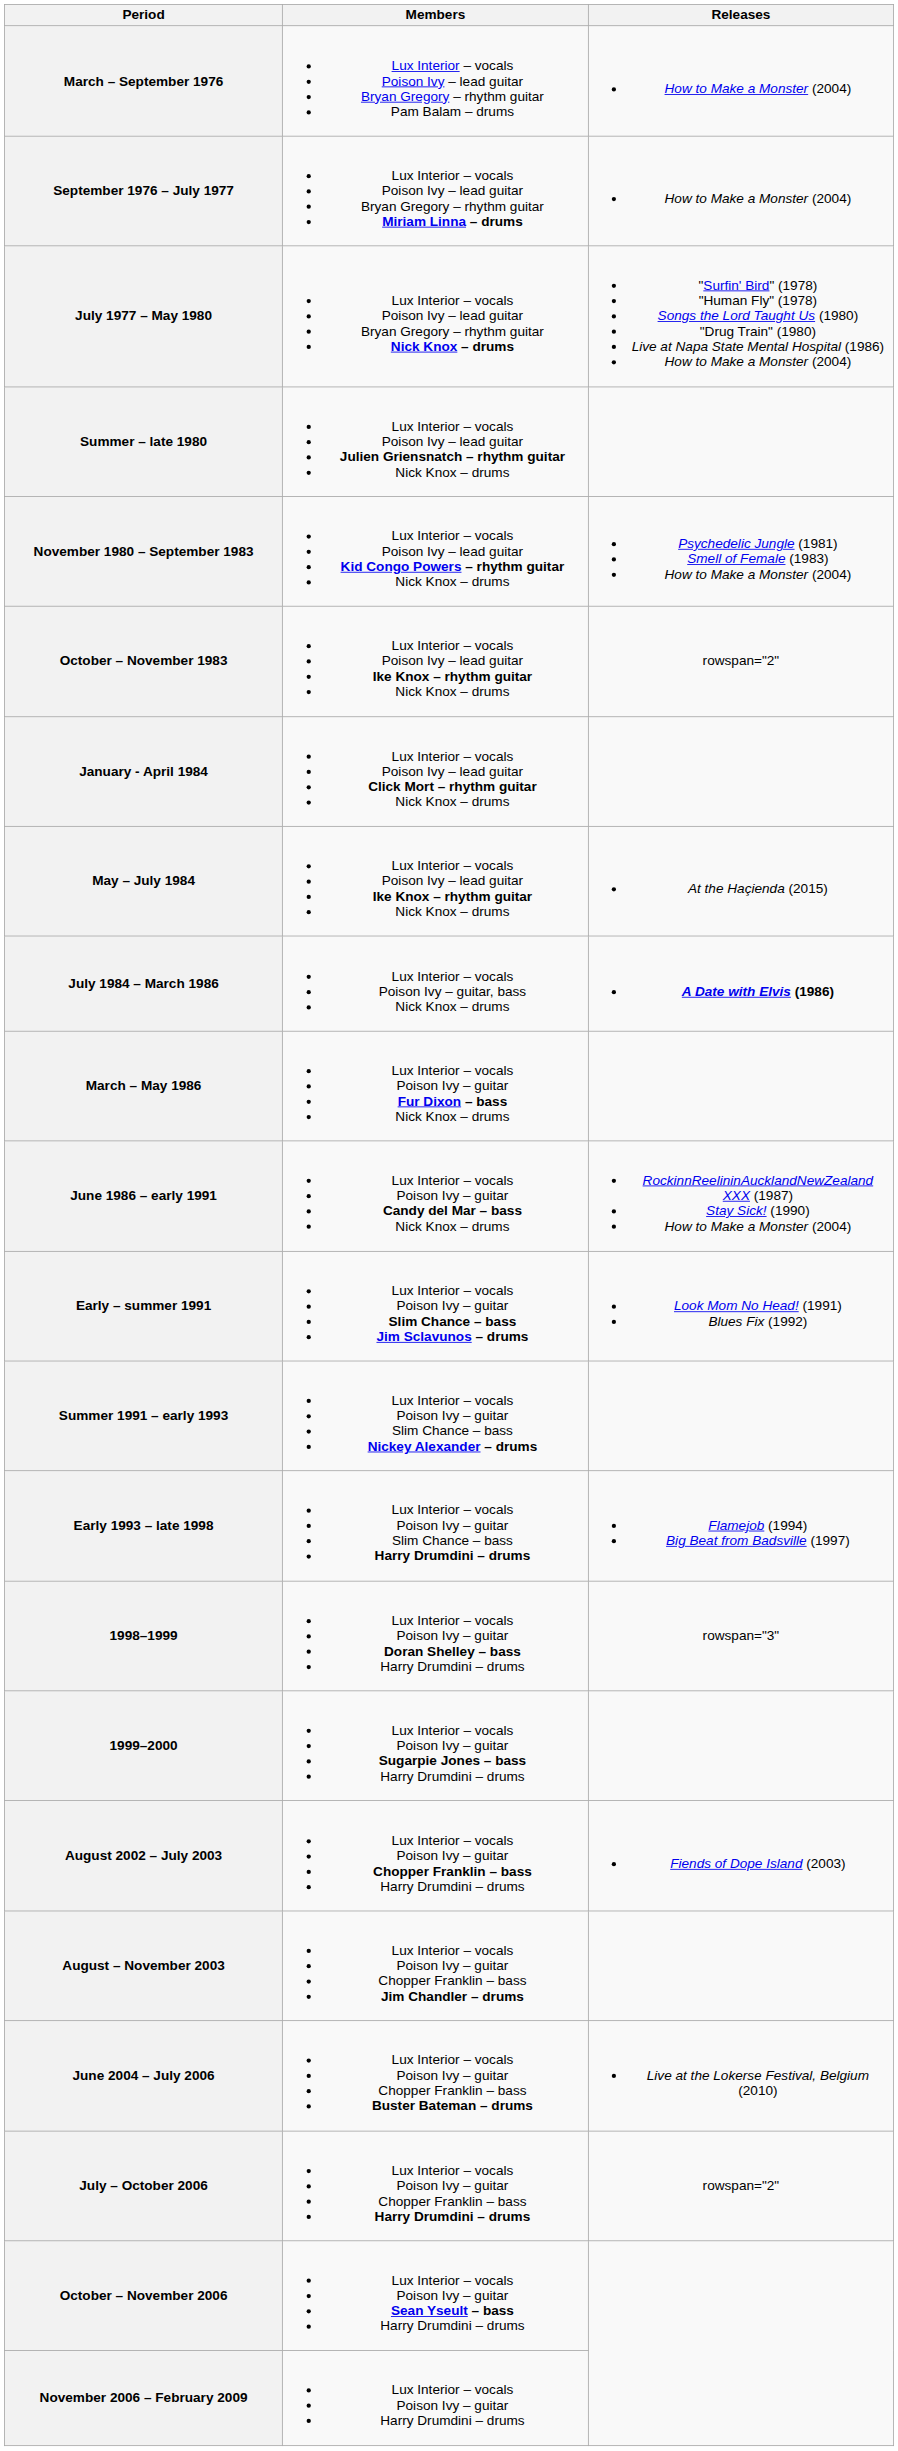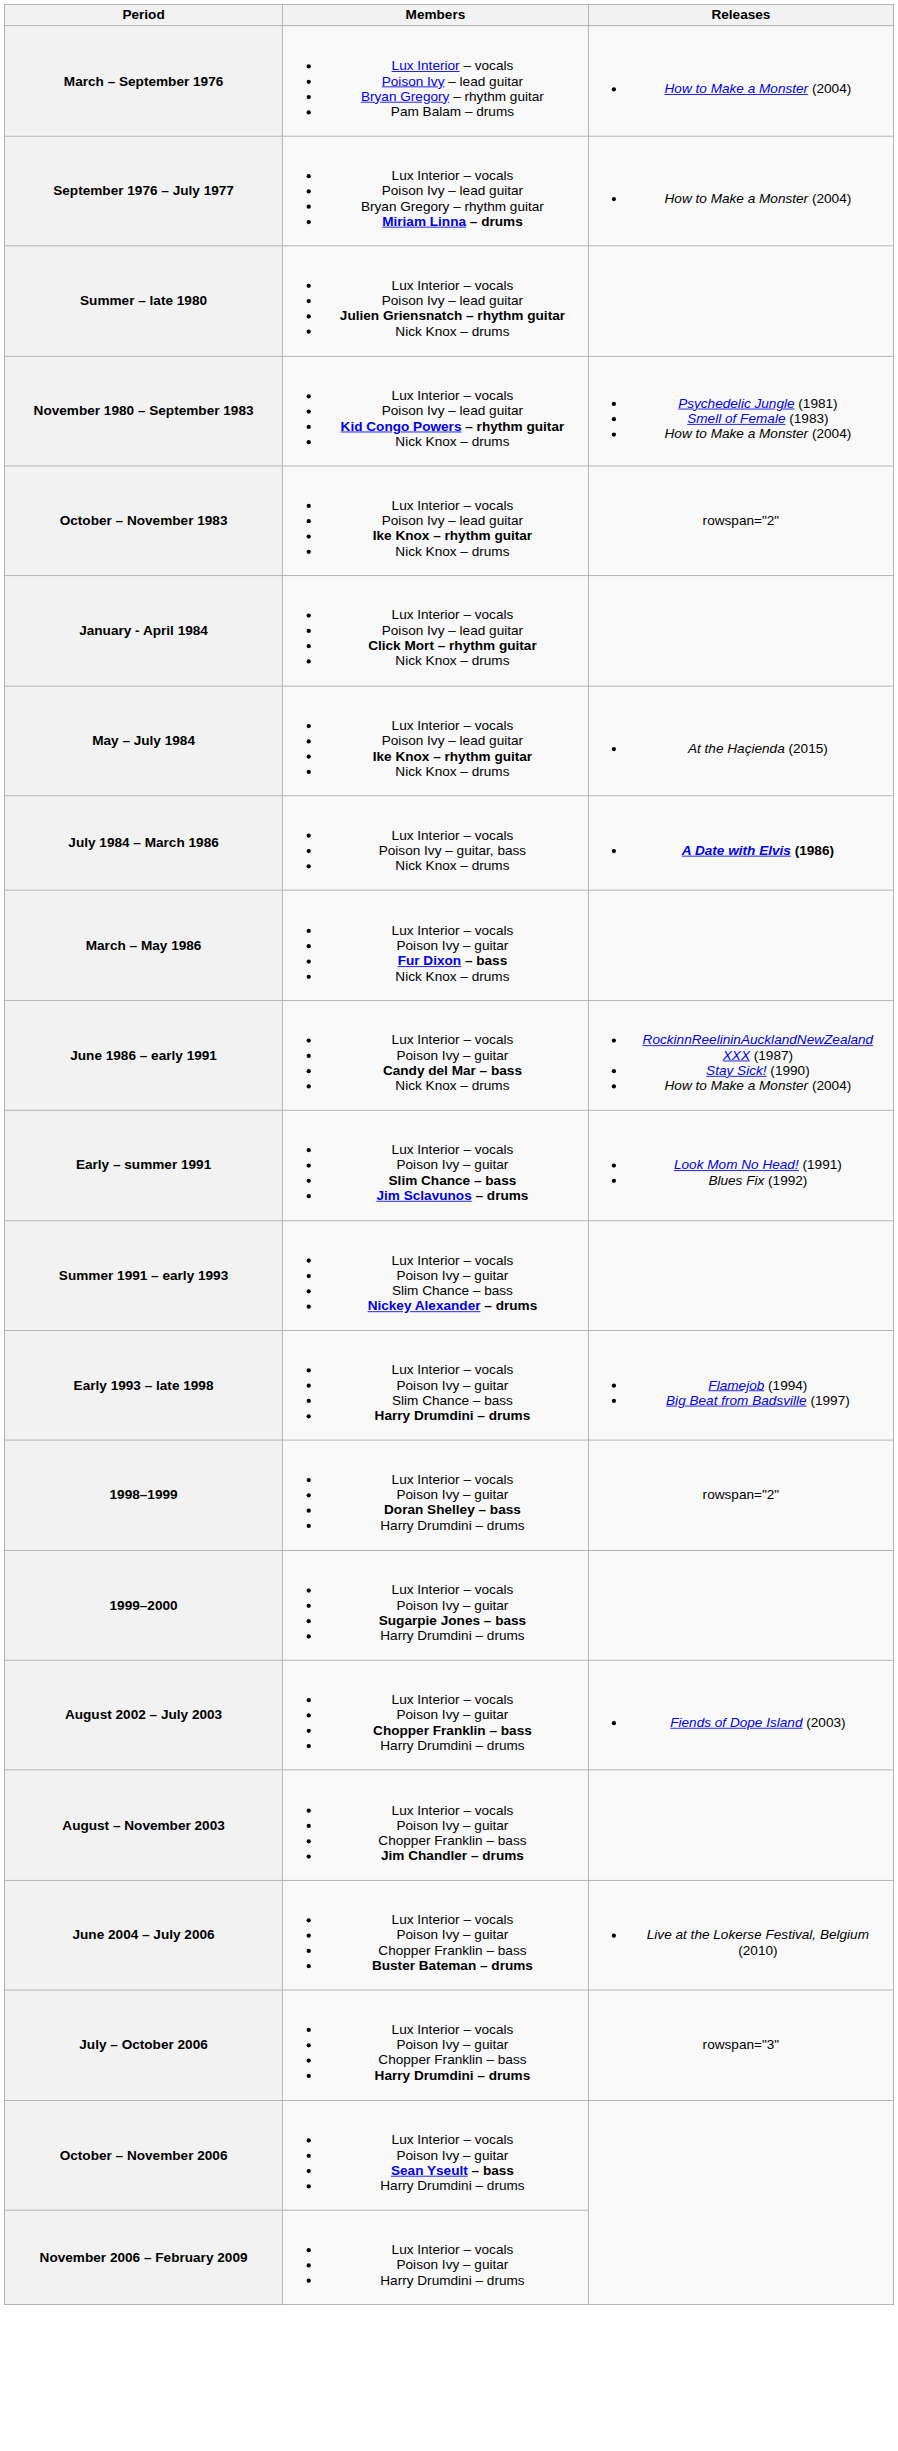- row: (144, 316)
(741, 1635) rowspan="3" -> (741, 1495) rowspan="2"
(741, 2185) rowspan="2" -> (741, 2045) rowspan="3"
